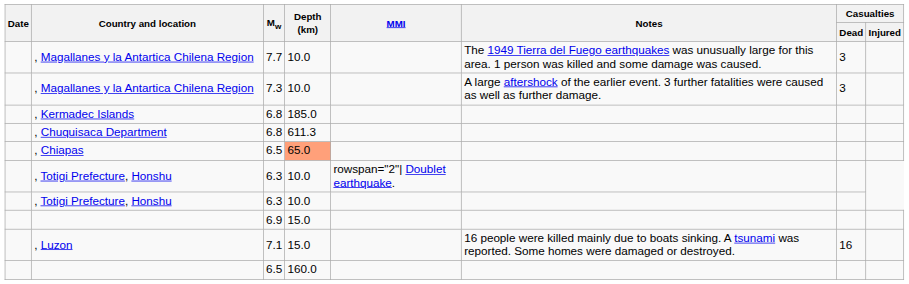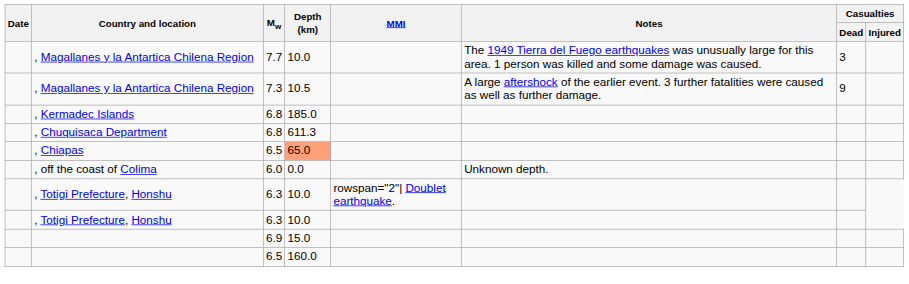(299, 89) 10.0 -> (299, 89) 10.5
(843, 89) 3 -> (843, 89) 9
+ row: (95, 169)
- row: (53, 244)
